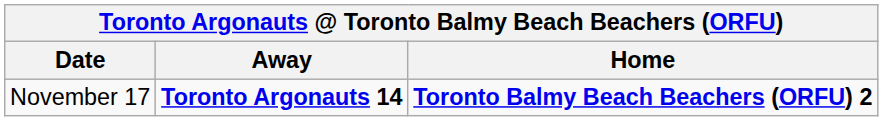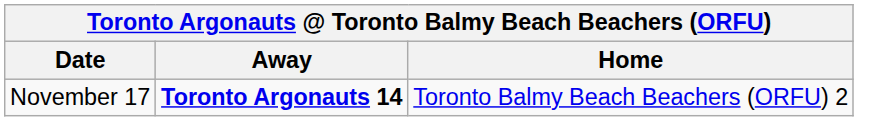(643, 97) bold -> (631, 97) normal
